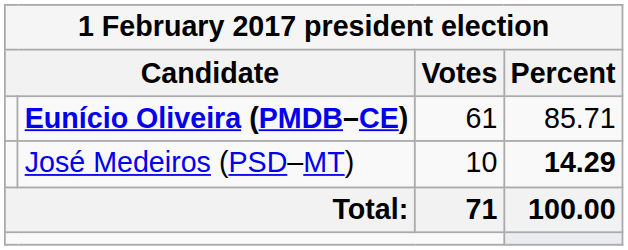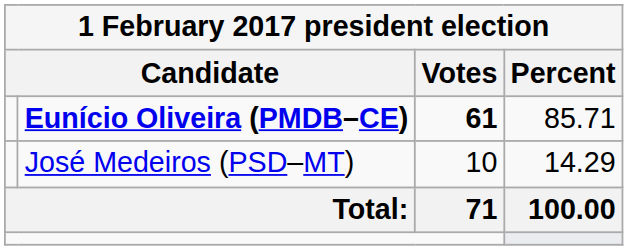(481, 118) normal -> (481, 118) bold
(580, 163) bold -> (580, 163) normal
